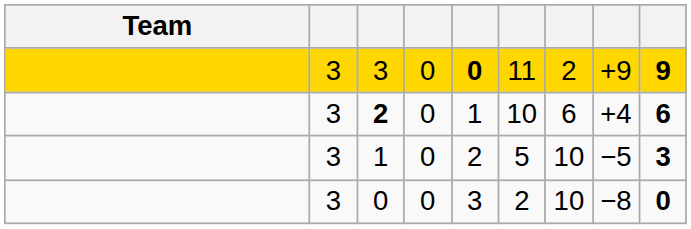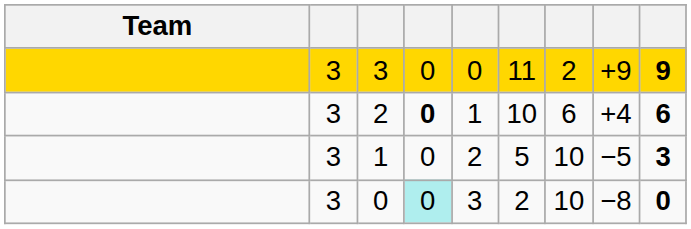(475, 69) bold -> (475, 69) normal
(381, 113) bold -> (381, 113) normal
(428, 113) normal -> (428, 113) bold
(428, 200) no background -> (428, 200) paleturquoise background
